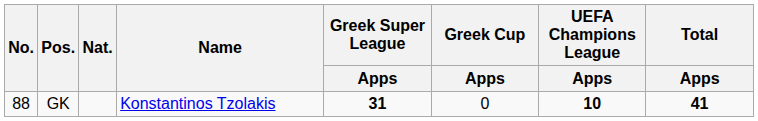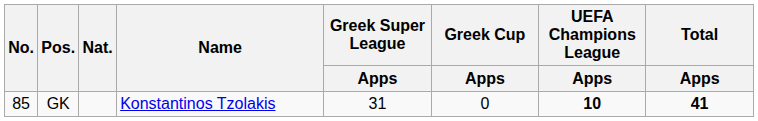(21, 103) 88 -> (21, 103) 85
(377, 103) bold -> (377, 103) normal
